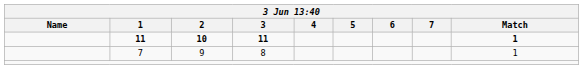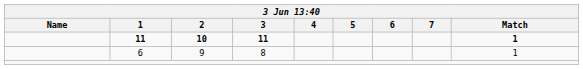(140, 53) 7 -> (140, 53) 6
